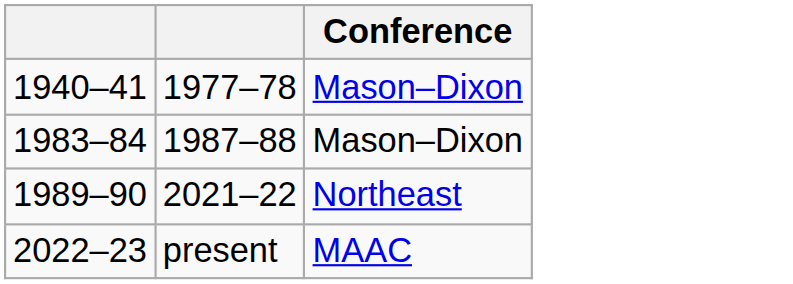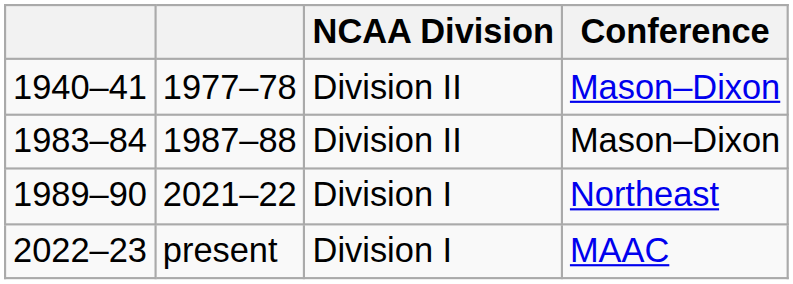+ column: (433, 31)
